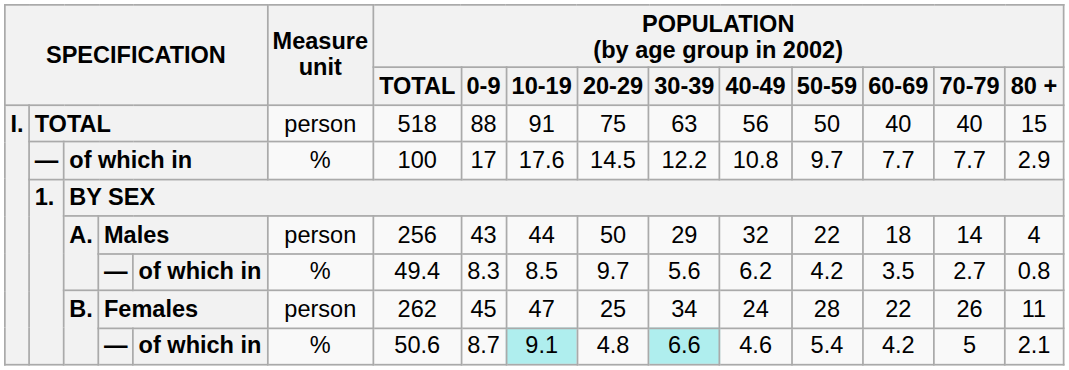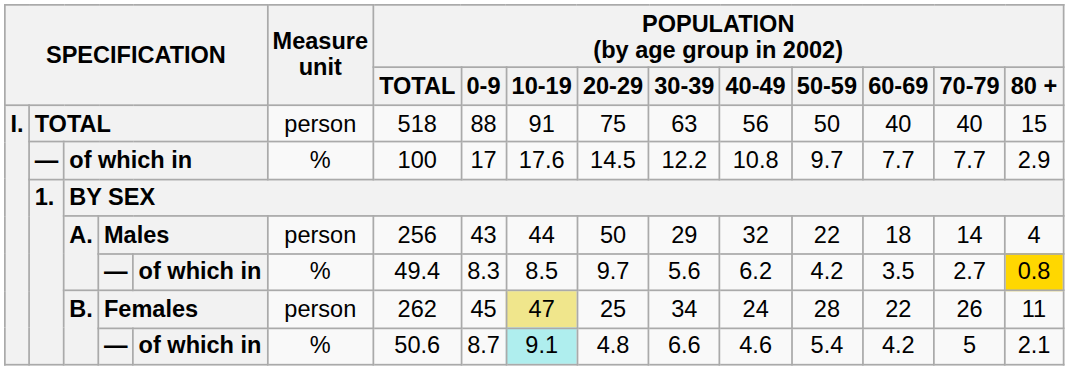(1034, 271) no background -> (1034, 271) gold background
(542, 309) no background -> (542, 309) khaki background
(684, 346) paleturquoise background -> (684, 346) no background
